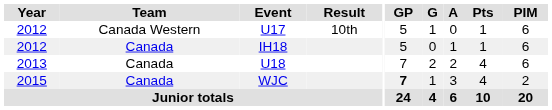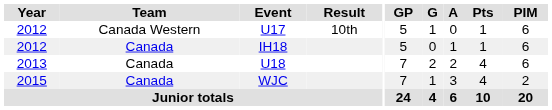(403, 80) bold -> (403, 80) normal
